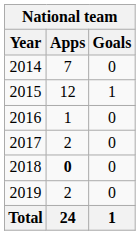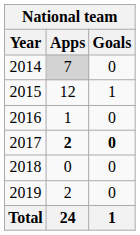(68, 67) no background -> (68, 67) lightgrey background
(68, 142) normal -> (68, 142) bold
(112, 142) normal -> (112, 142) bold
(68, 167) bold -> (68, 167) normal
